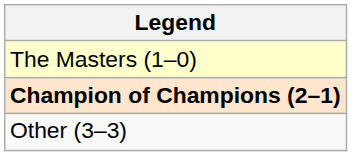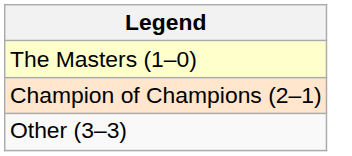(175, 95) bold -> (166, 95) normal
